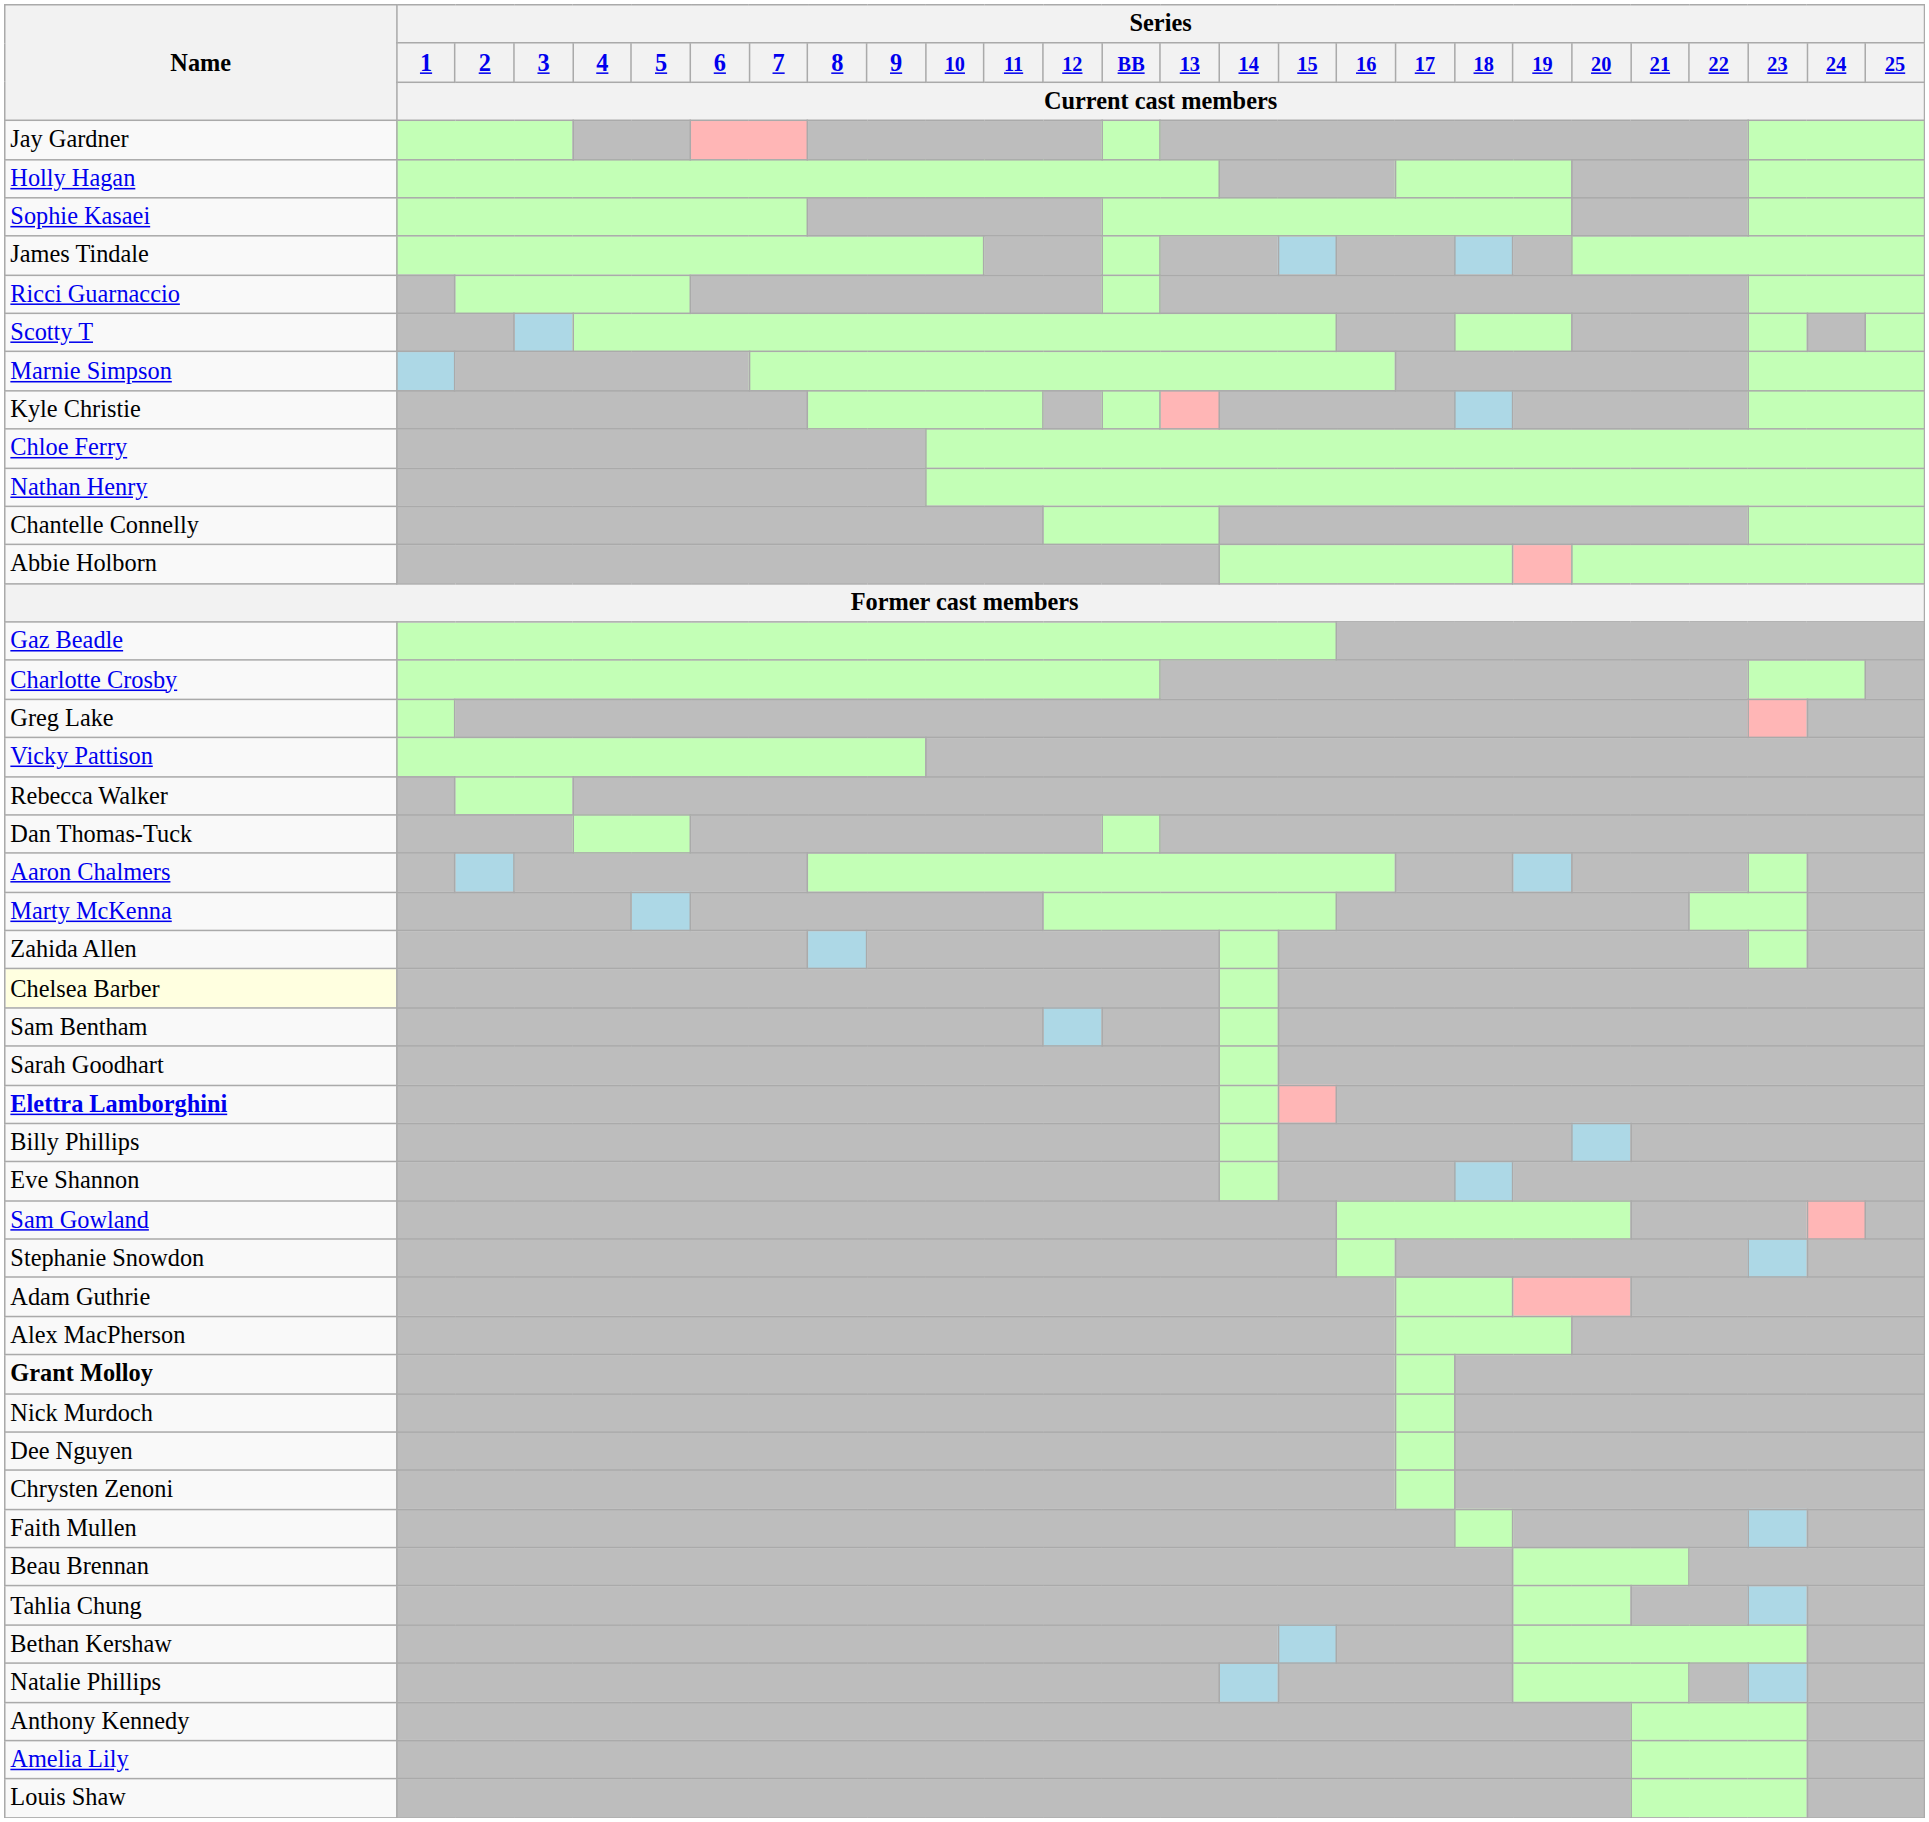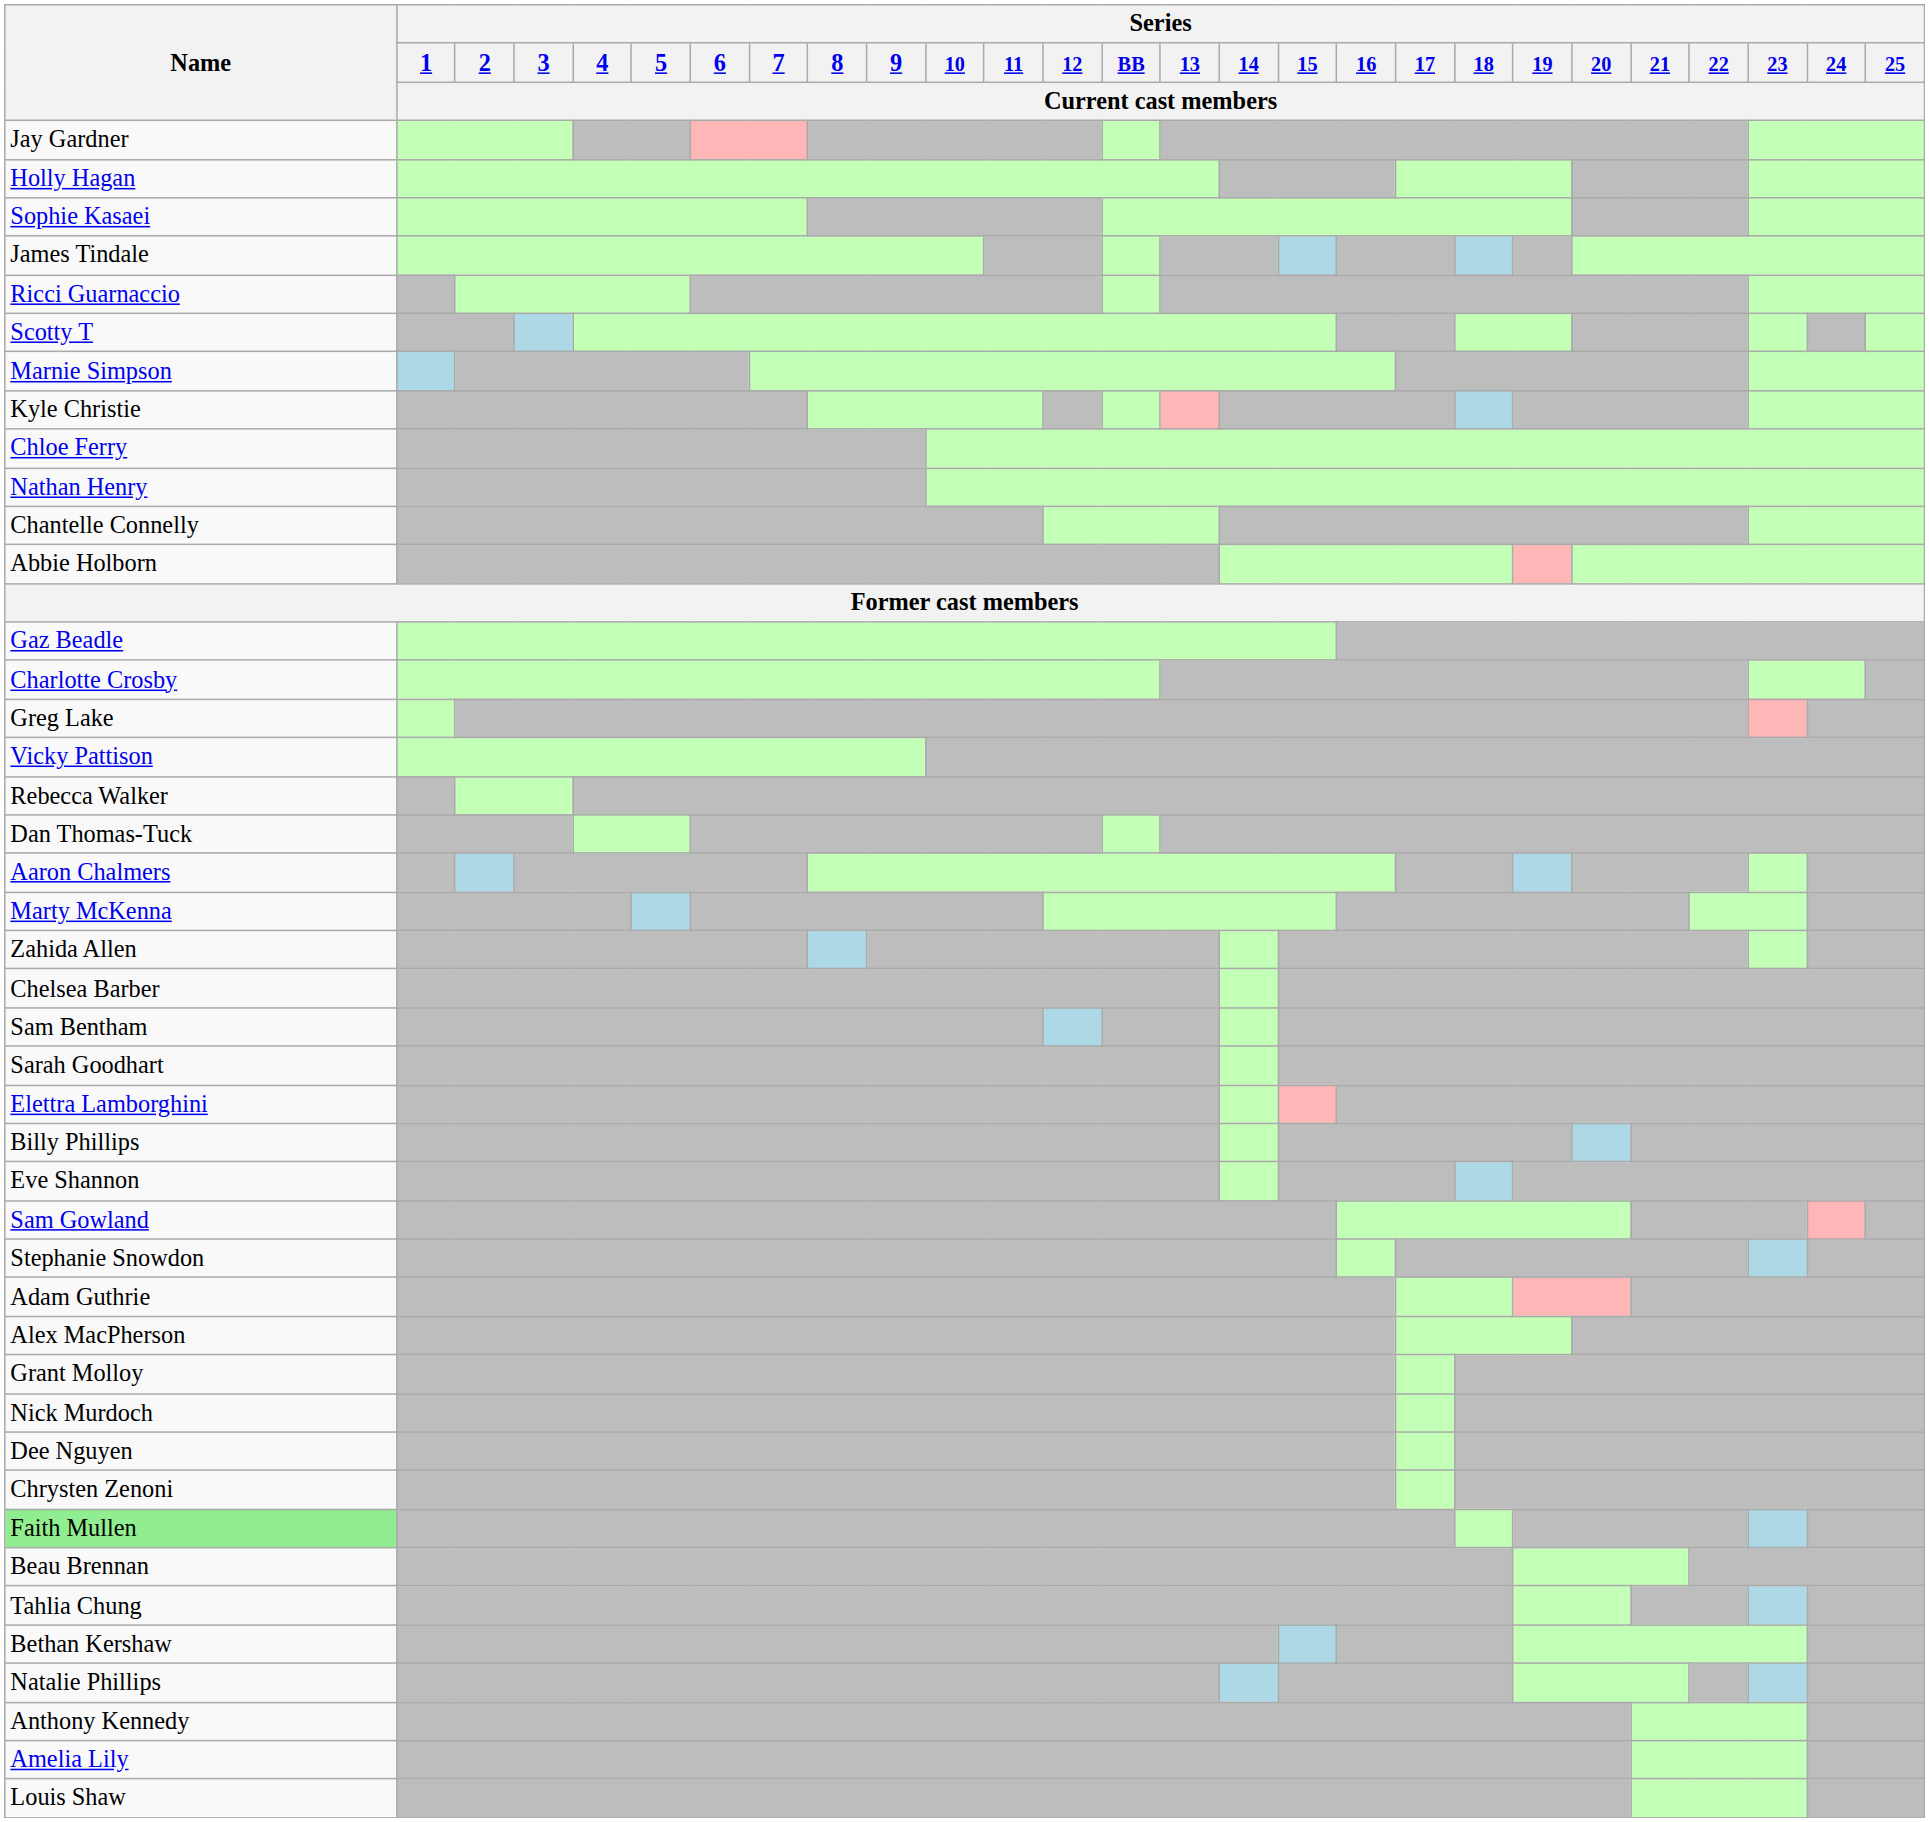(85, 988) lightyellow background -> (85, 988) no background
(119, 1103) bold -> (109, 1103) normal
(82, 1373) bold -> (77, 1373) normal
(74, 1528) no background -> (74, 1528) lightgreen background
